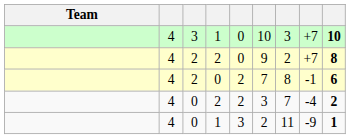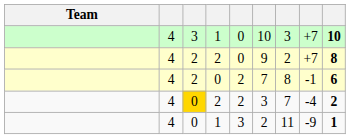(194, 101) no background -> (194, 101) gold background
